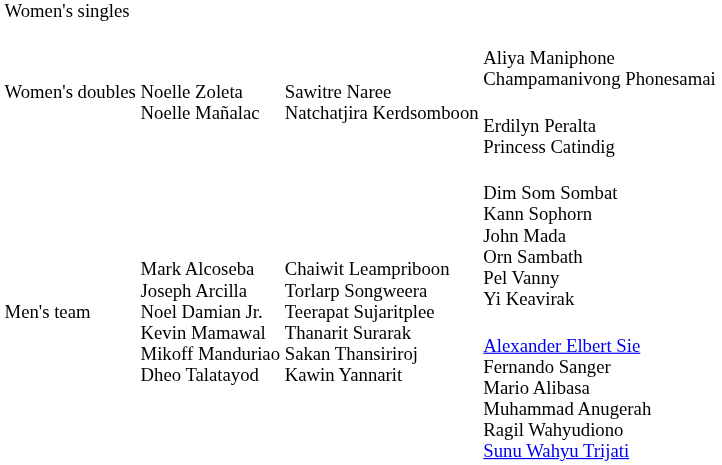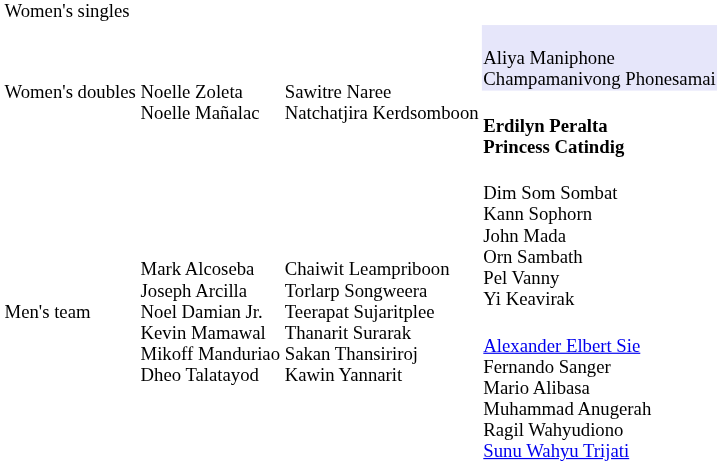(600, 68) no background -> (600, 68) lavender background
(549, 136) normal -> (554, 136) bold
